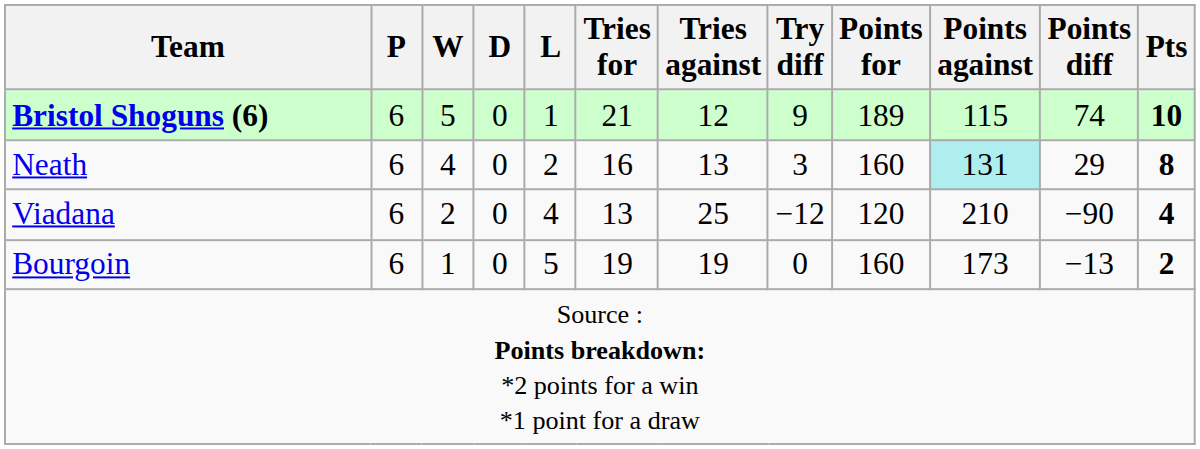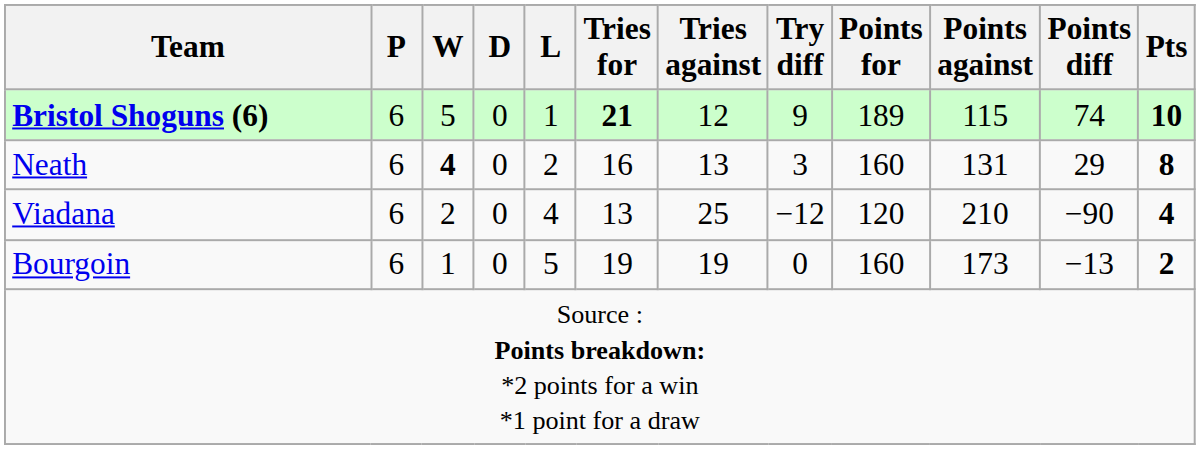(617, 114) normal -> (617, 114) bold
(448, 164) normal -> (448, 164) bold
(985, 164) paleturquoise background -> (985, 164) no background
